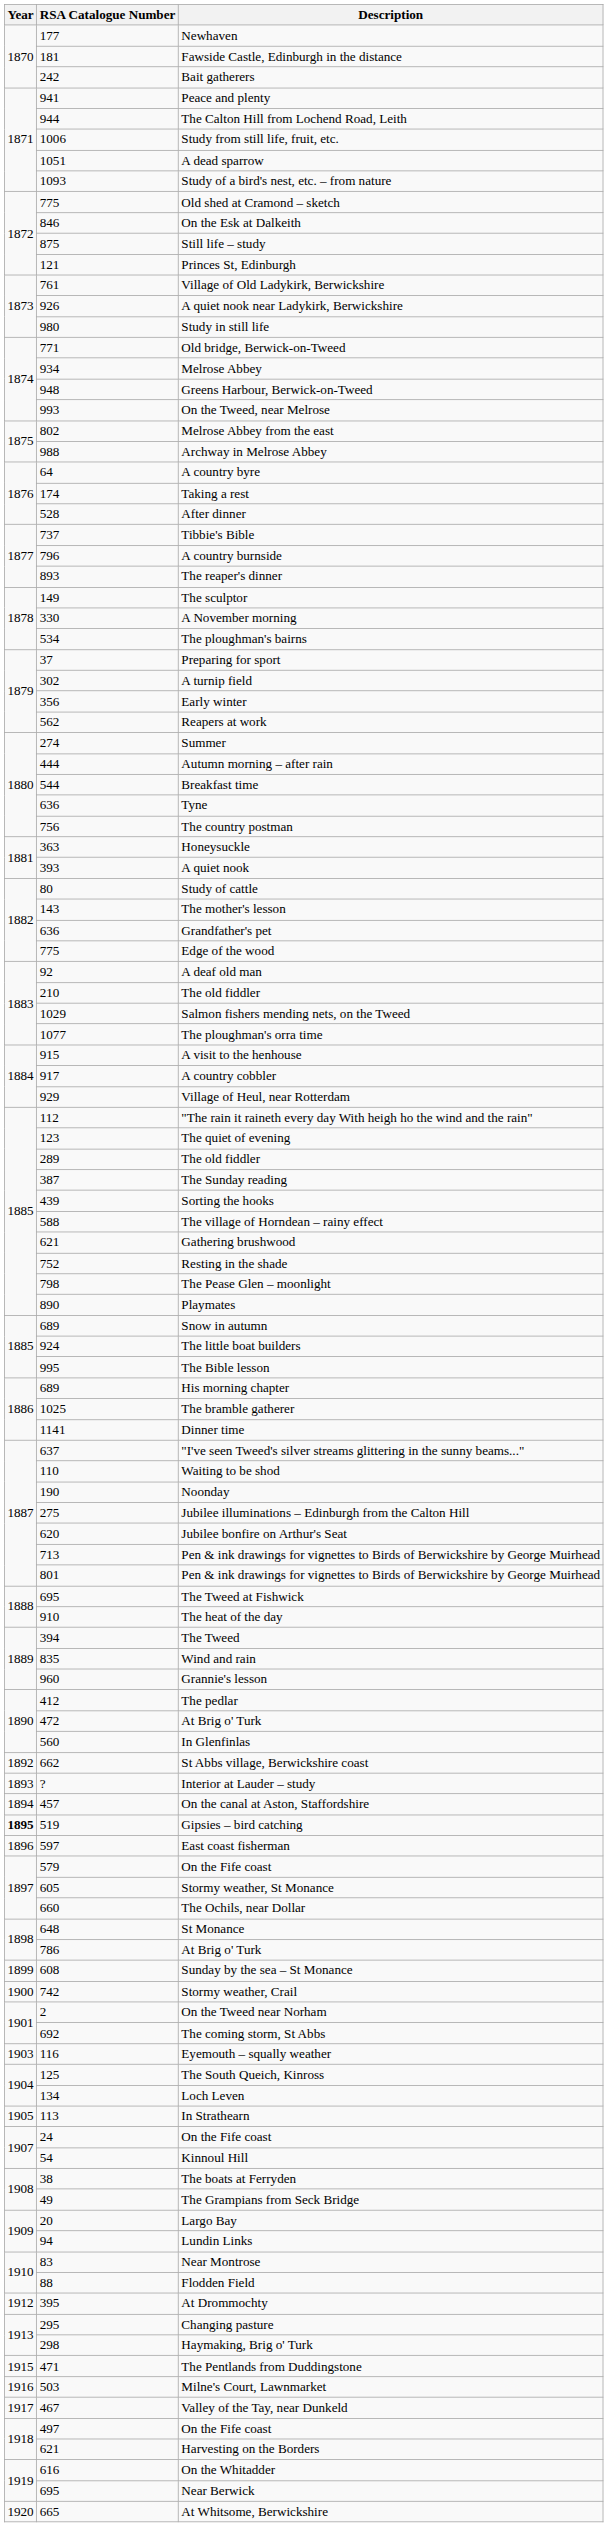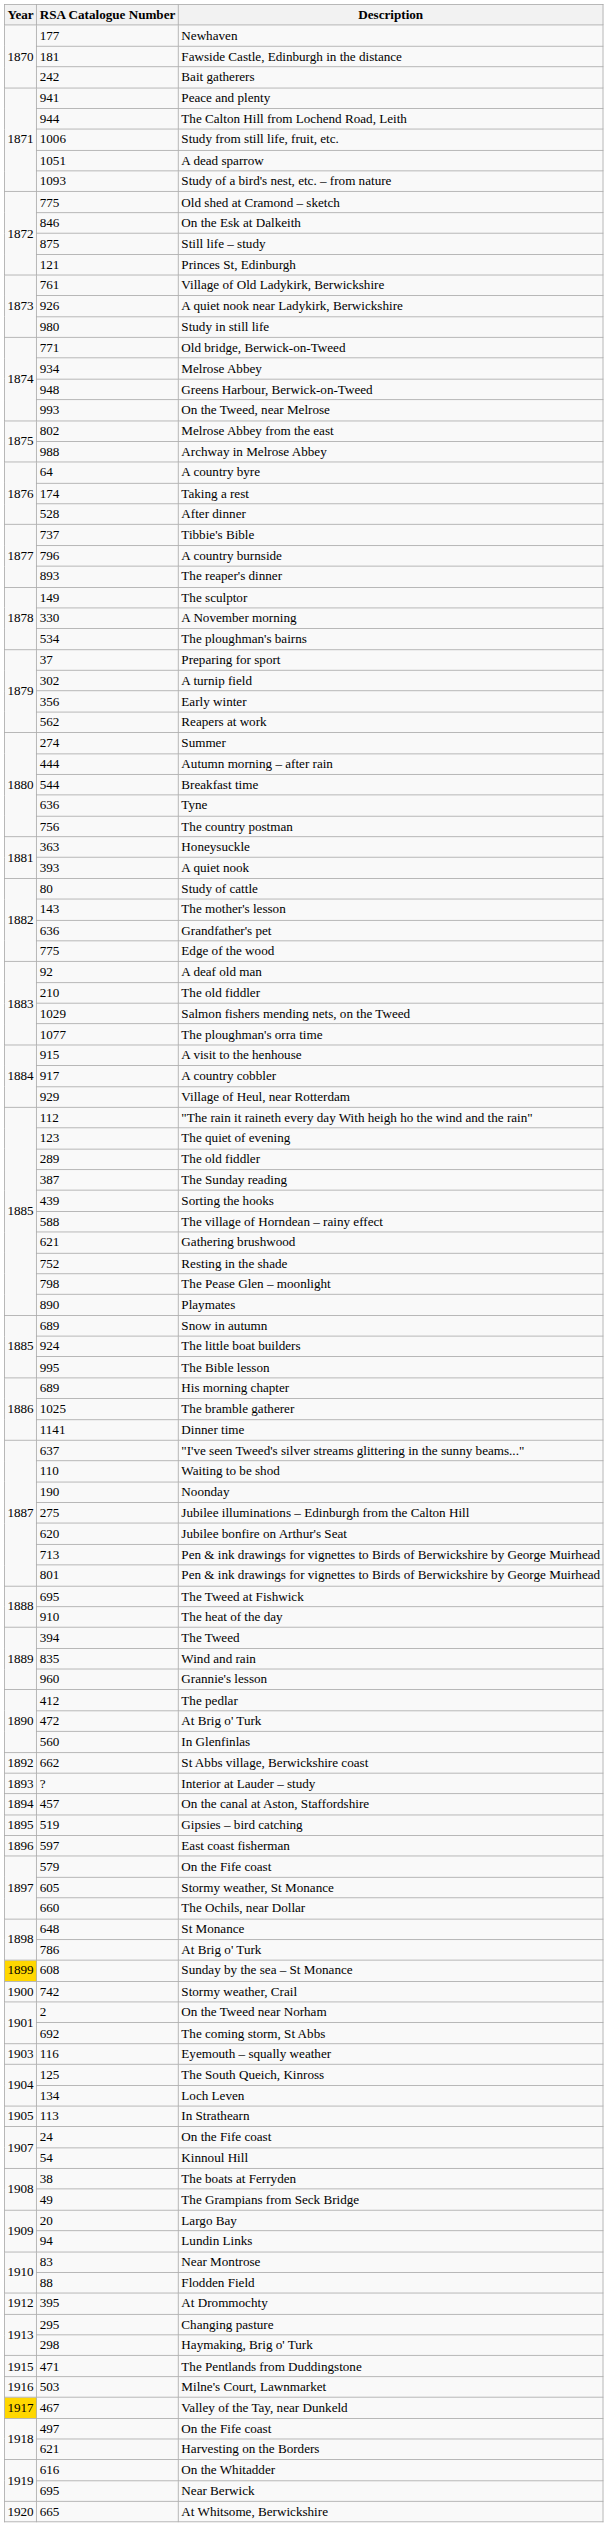(21, 1825) bold -> (21, 1825) normal
(21, 1970) no background -> (21, 1970) gold background
(21, 2407) no background -> (21, 2407) gold background
